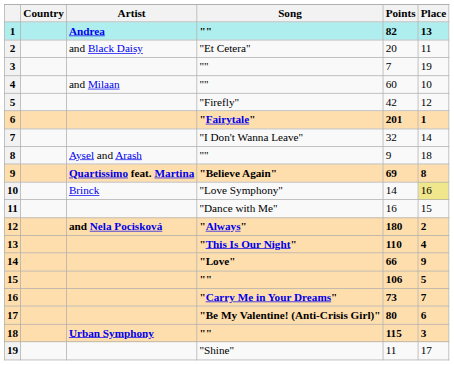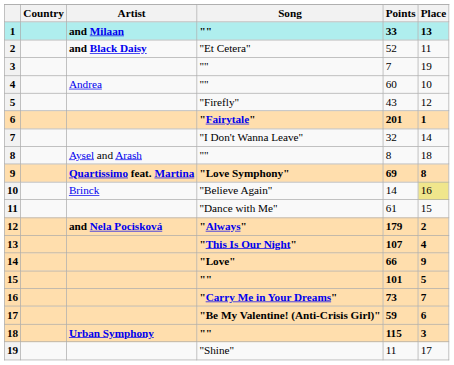(87, 31) Andrea -> (96, 31) and Milaan
(391, 31) 82 -> (391, 31) 33
(106, 48) normal -> (108, 48) bold
(391, 48) 20 -> (391, 48) 52
(94, 84) and Milaan -> (85, 84) Andrea
(391, 102) 42 -> (391, 102) 43
(388, 155) 9 -> (388, 155) 8
(238, 173) "Believe Again" -> (244, 173) "Love Symphony"
(241, 191) "Love Symphony" -> (236, 191) "Believe Again"
(391, 208) 16 -> (391, 208) 61
(394, 226) 180 -> (394, 226) 179
(394, 244) 110 -> (394, 244) 107
(394, 279) 106 -> (394, 279) 101
(391, 315) 80 -> (391, 315) 59
